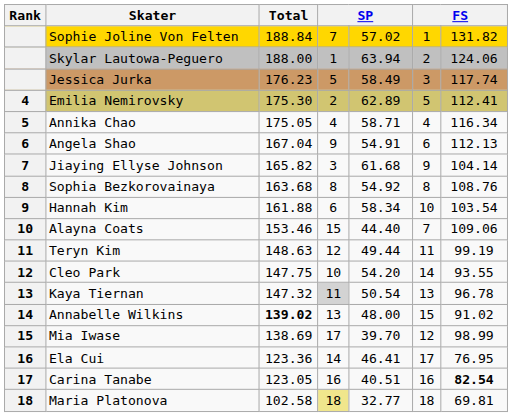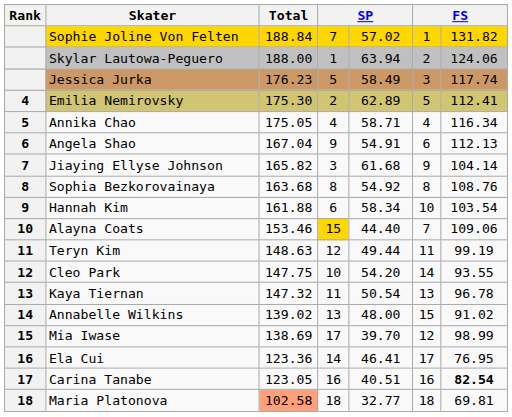(333, 229) no background -> (333, 229) gold background
(333, 293) lightgrey background -> (333, 293) no background
(289, 315) bold -> (289, 315) normal
(289, 400) no background -> (289, 400) lightsalmon background
(333, 400) khaki background -> (333, 400) no background
